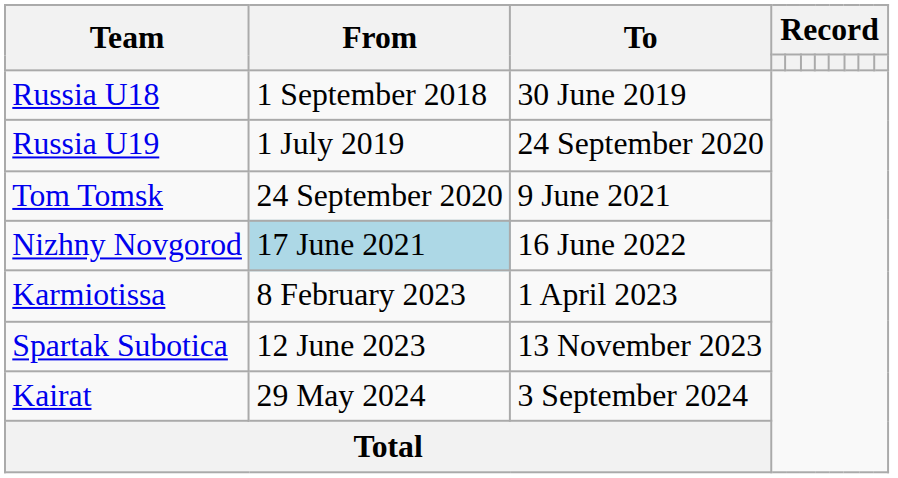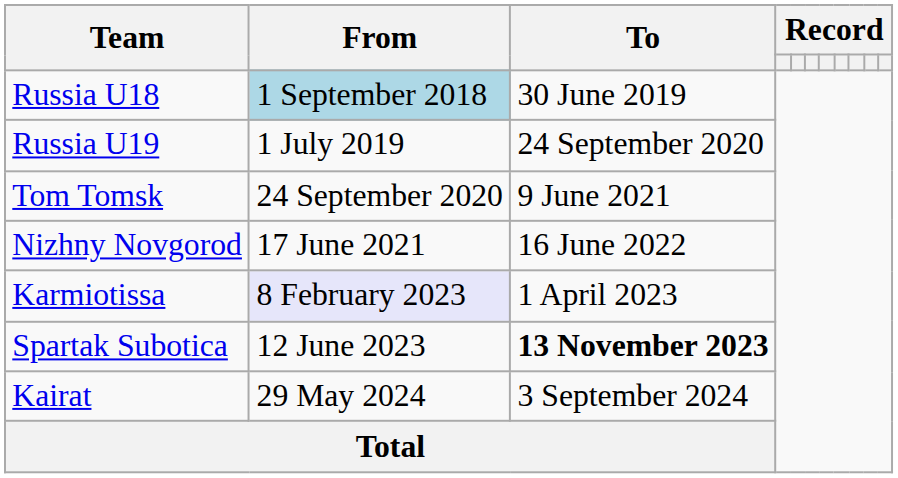(372, 94) no background -> (372, 94) lightblue background
(341, 245) lightblue background -> (341, 245) no background
(361, 295) no background -> (361, 295) lavender background
(640, 345) normal -> (643, 345) bold
